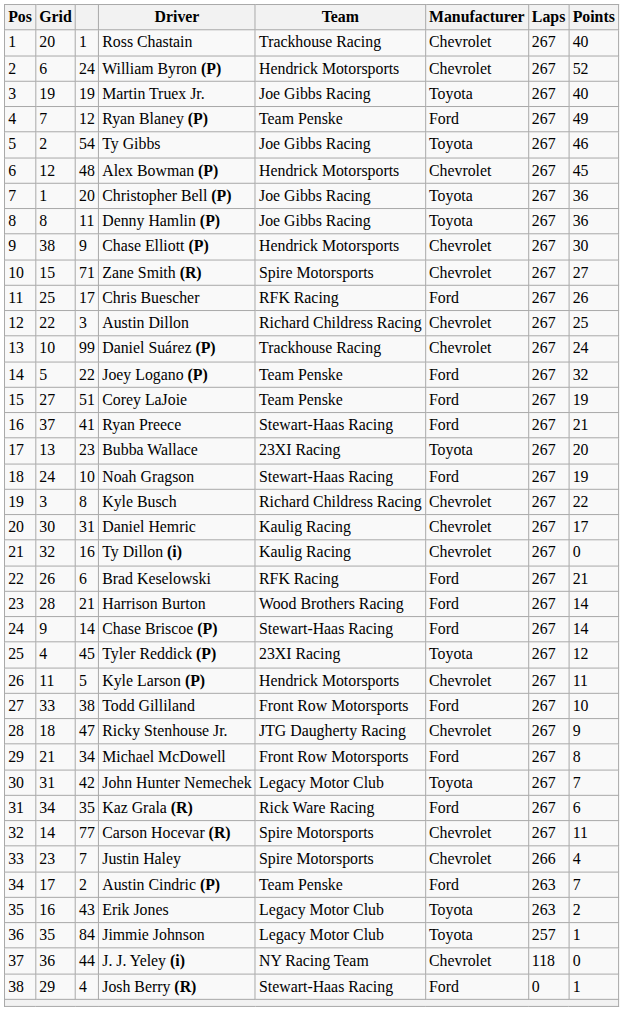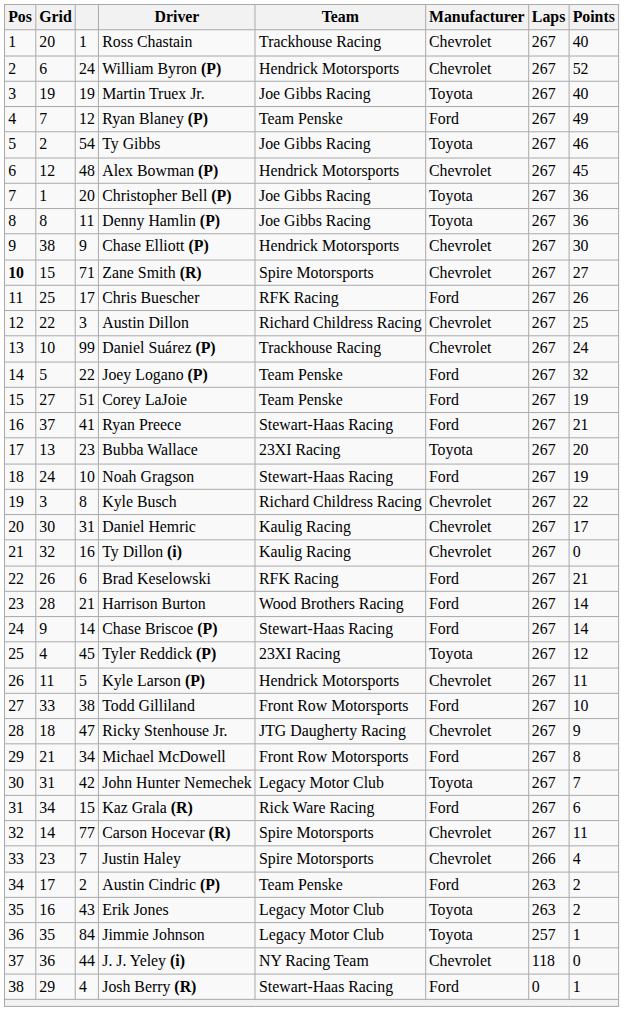(16, 271) normal -> (16, 271) bold
(87, 807) 35 -> (87, 807) 15
(577, 884) 7 -> (577, 884) 2
